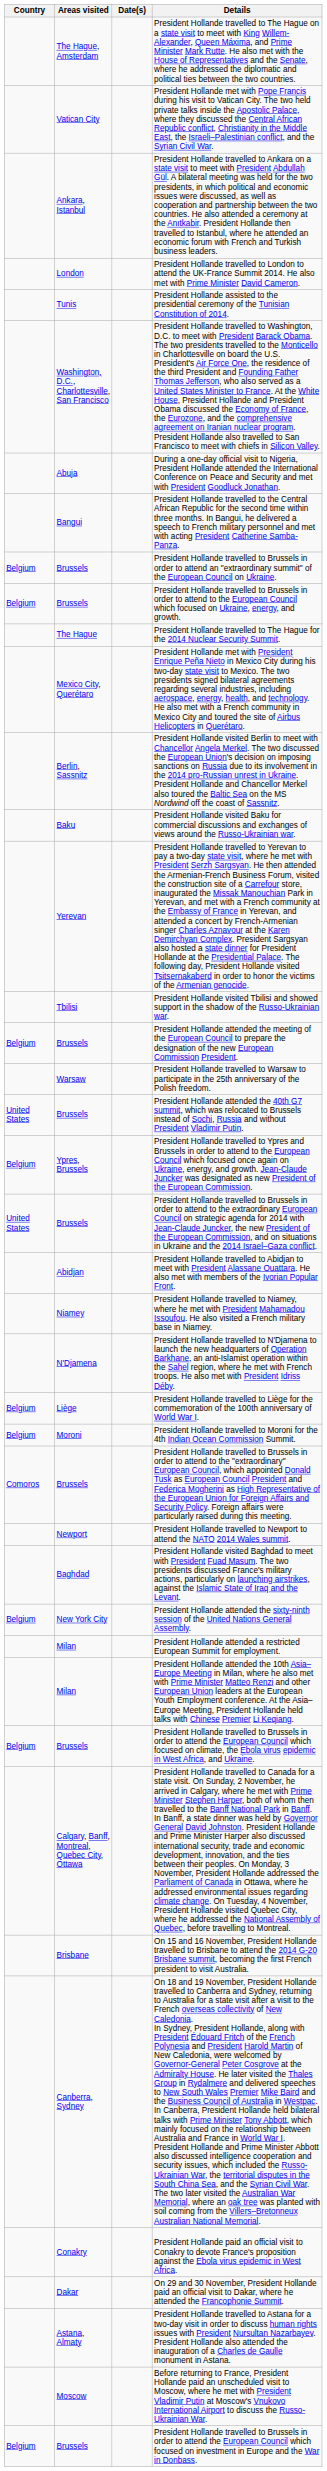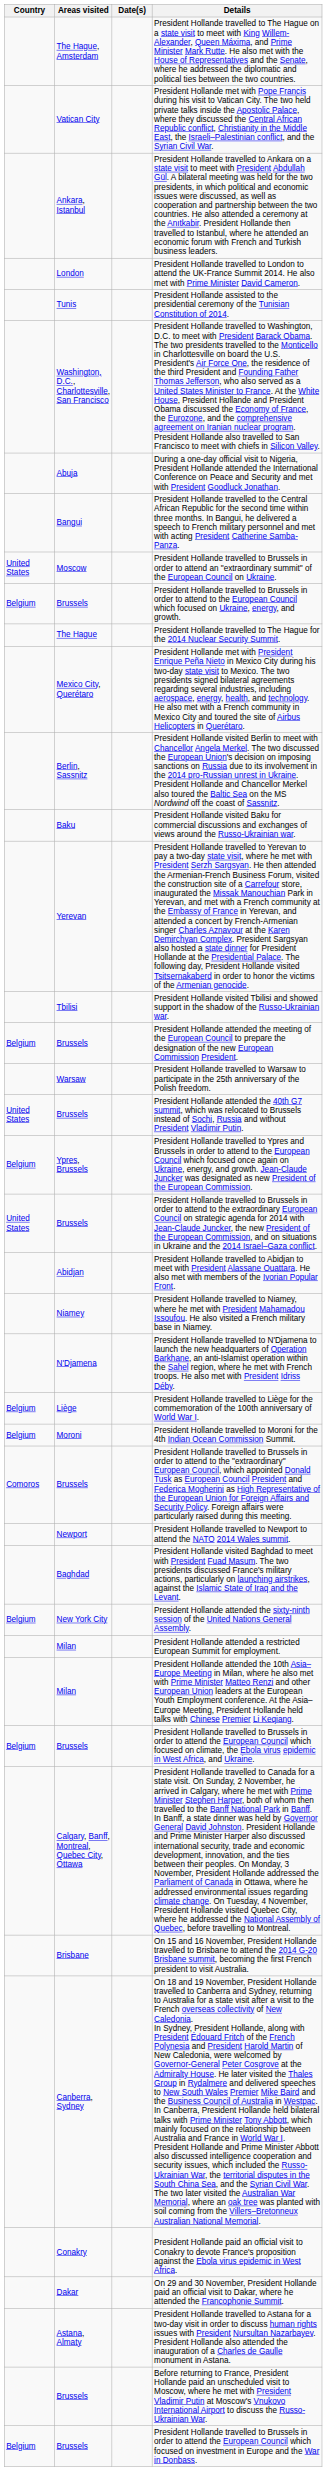(21, 568) Belgium -> (18, 568) United States
(72, 568) Brussels -> (72, 568) Moscow
(72, 2396) Moscow -> (72, 2396) Brussels
